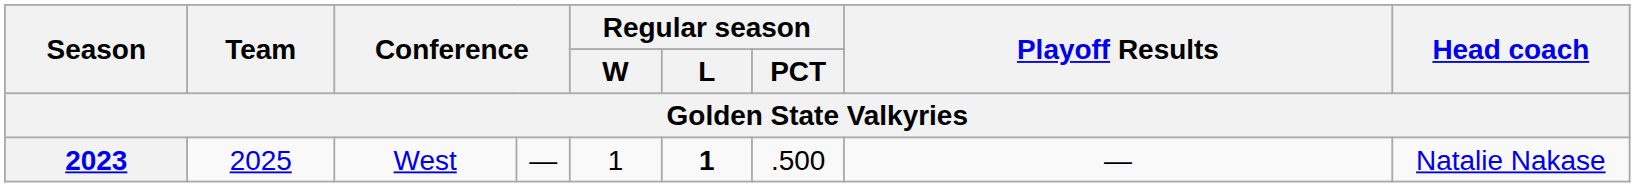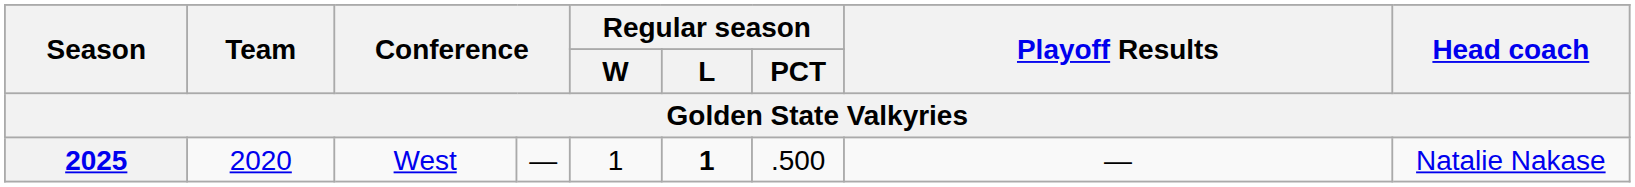(96, 160) 2023 -> (96, 160) 2025
(261, 160) 2025 -> (261, 160) 2020
